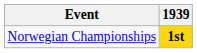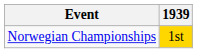(176, 36) bold -> (176, 36) normal
